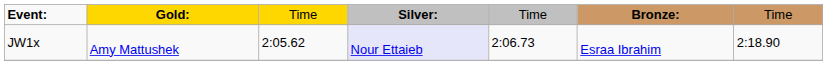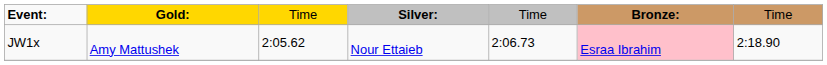(387, 49) lavender background -> (387, 49) no background
(621, 49) no background -> (621, 49) pink background
